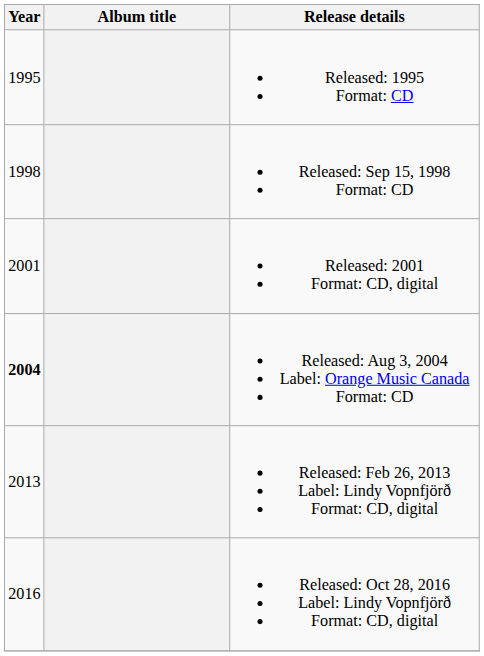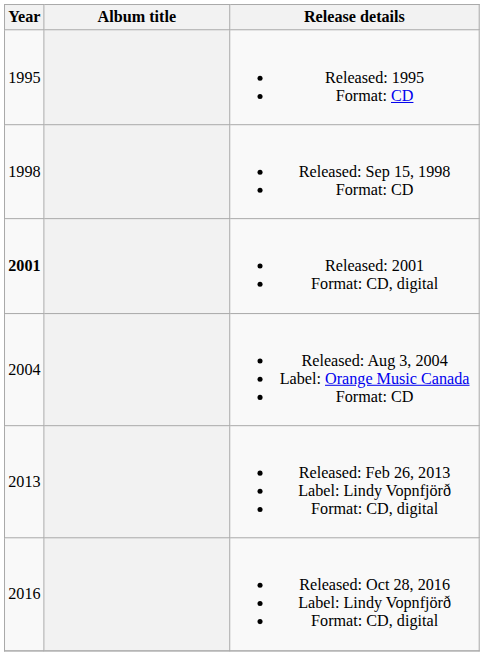(24, 265) normal -> (24, 265) bold
(24, 369) bold -> (24, 369) normal
